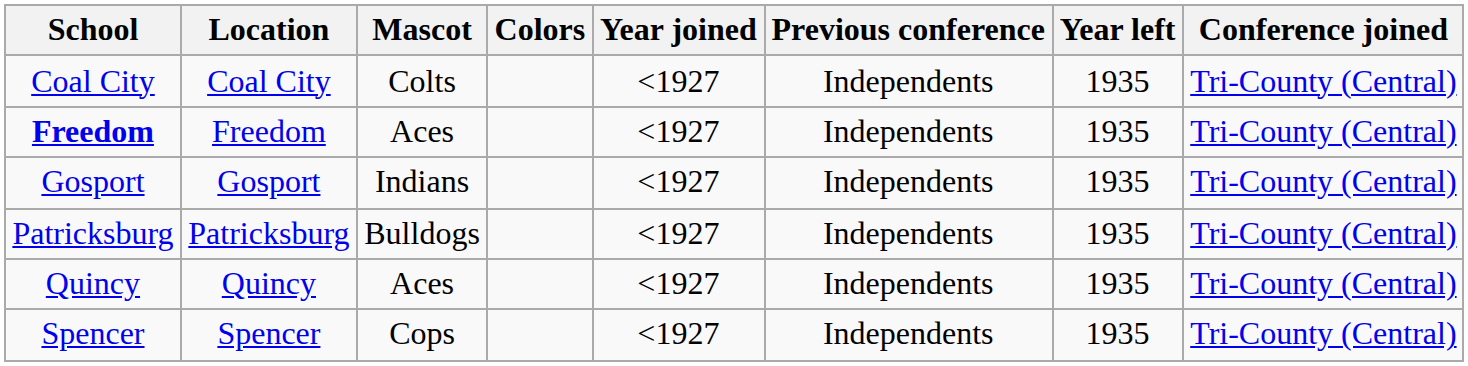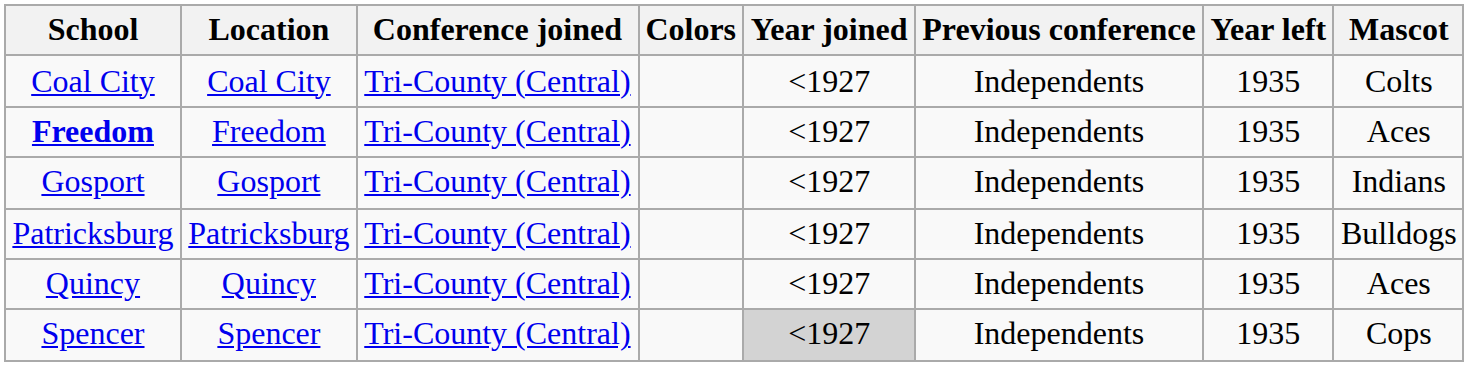columns swapped: (422, 29) <-> (1323, 29)
(678, 334) no background -> (829, 334) lightgrey background
